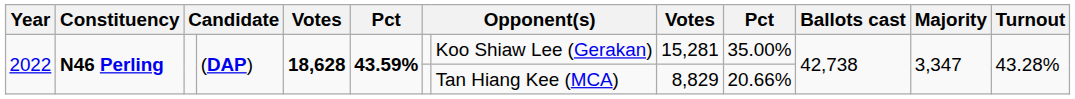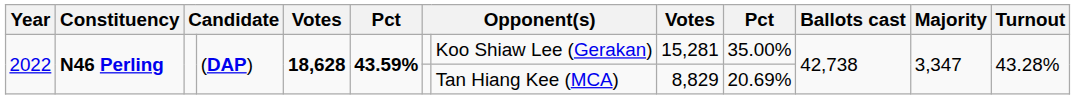(759, 79) 20.66% -> (759, 79) 20.69%
